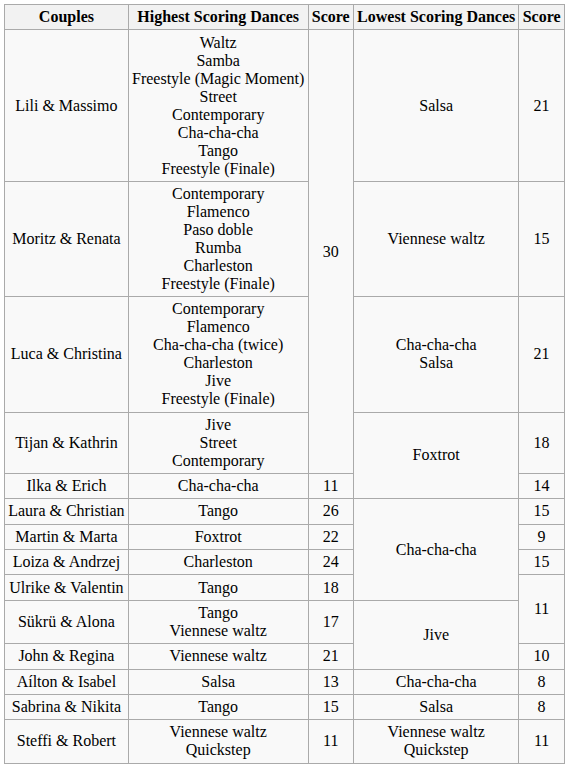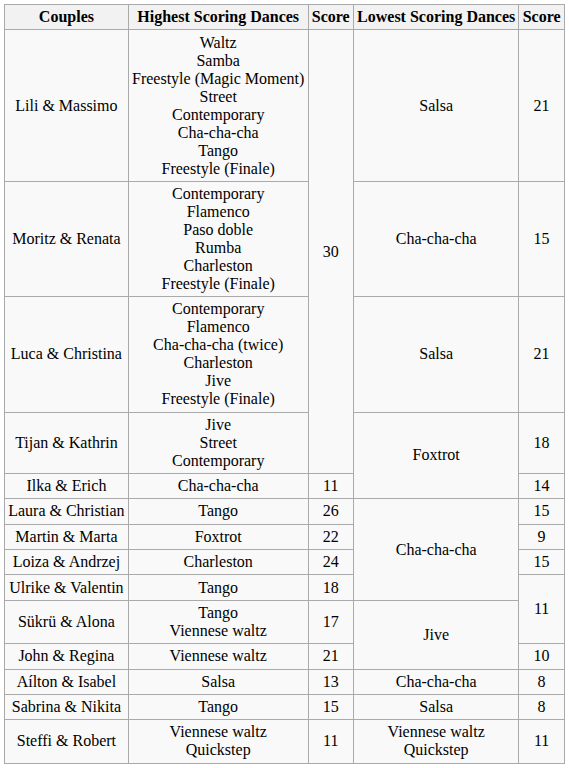(436, 238) Viennese waltz -> (436, 238) Cha-cha-cha
(436, 354) Cha-cha-cha Salsa -> (436, 354) Salsa
